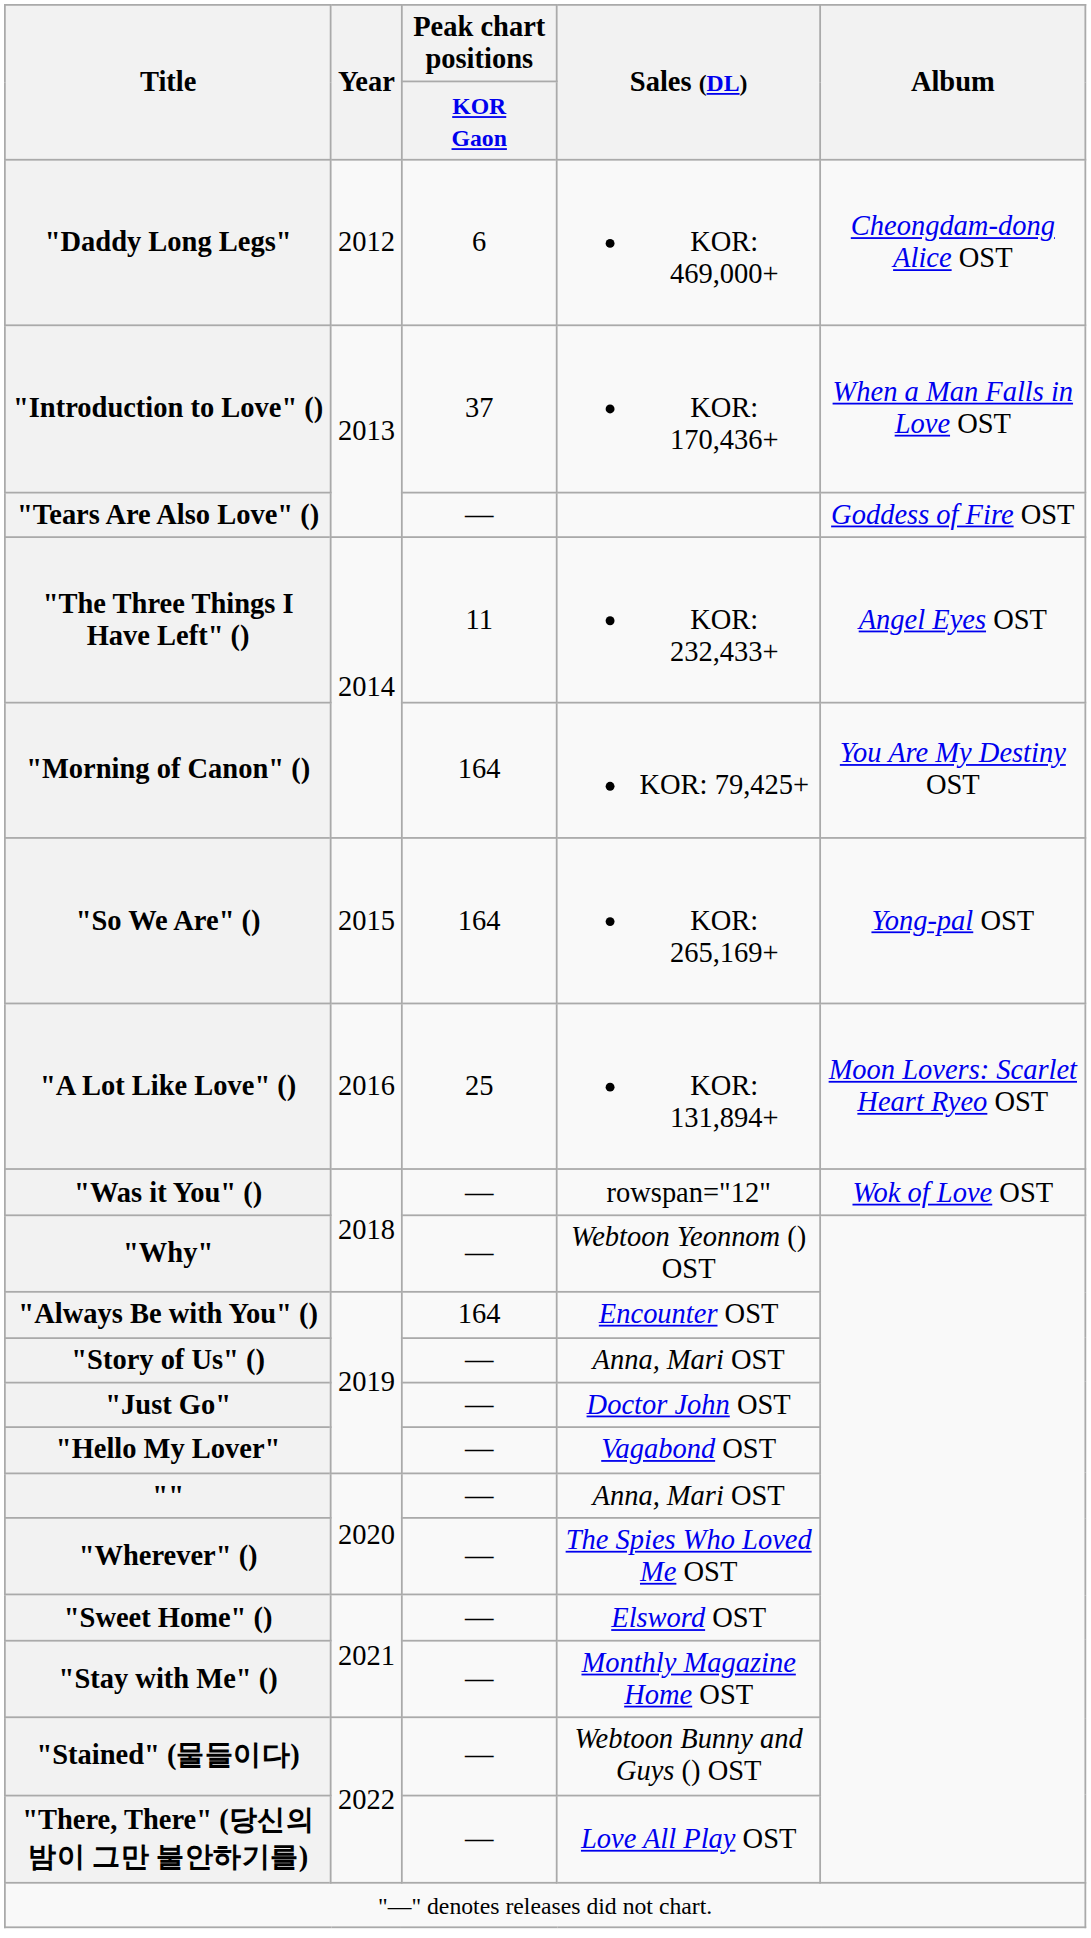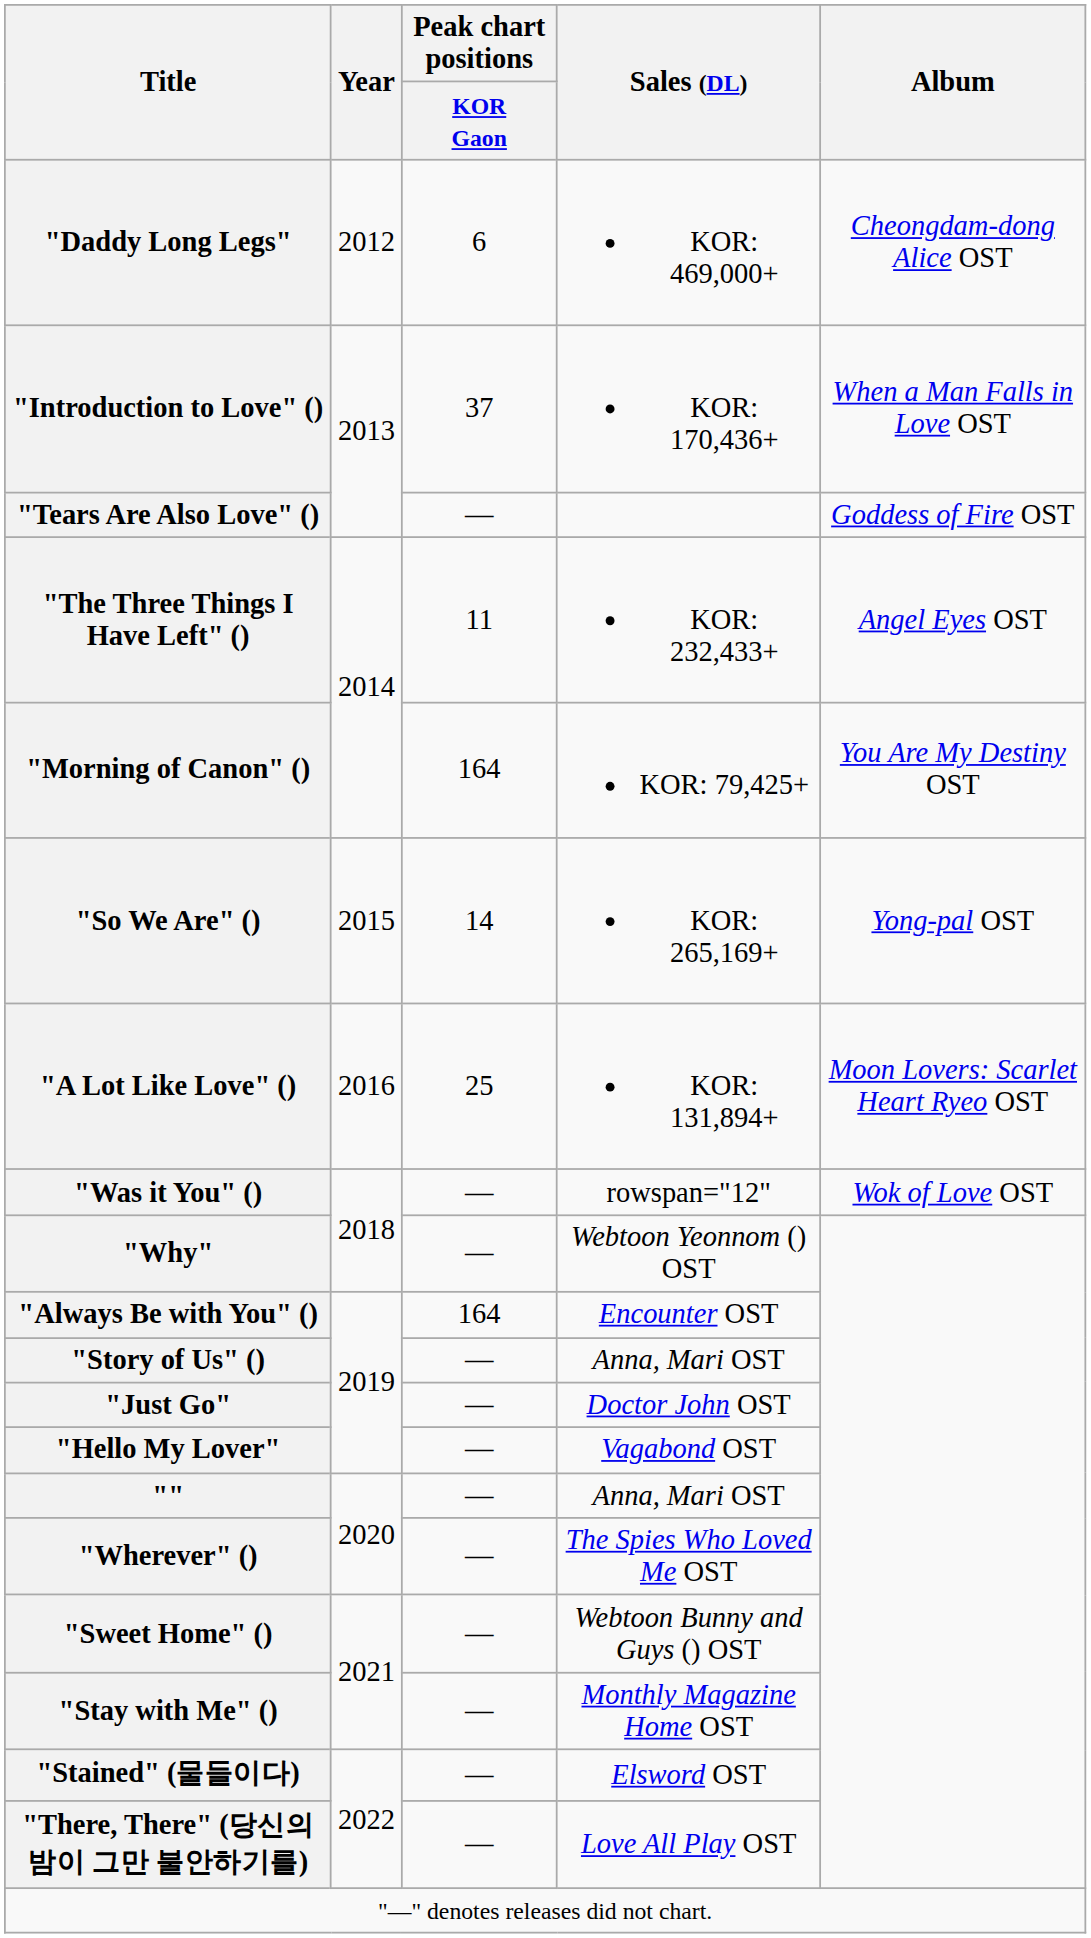(479, 919) 164 -> (479, 919) 14
(689, 1617) Elsword OST -> (689, 1633) Webtoon Bunny and Guys () OST
(689, 1755) Webtoon Bunny and Guys () OST -> (689, 1774) Elsword OST
